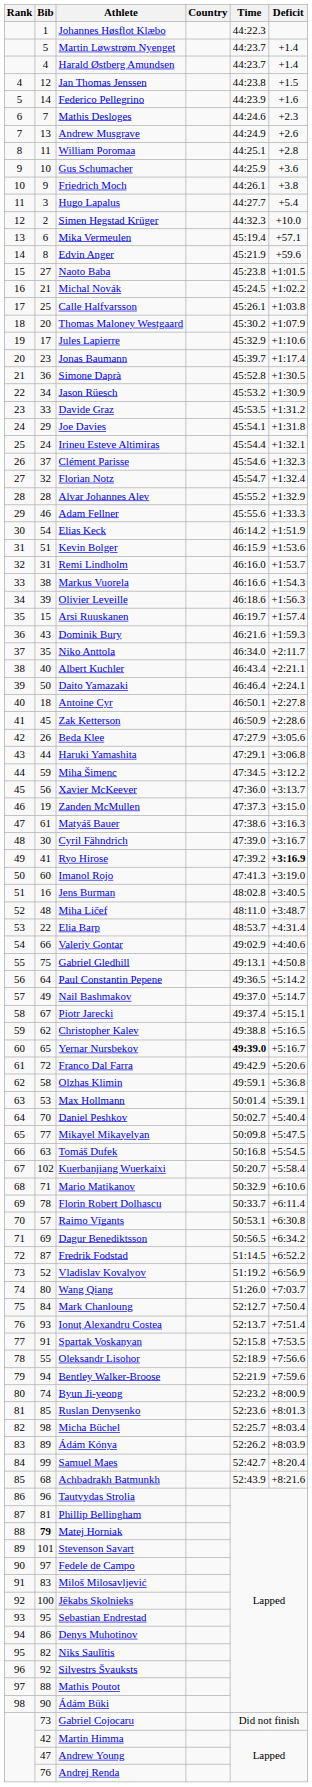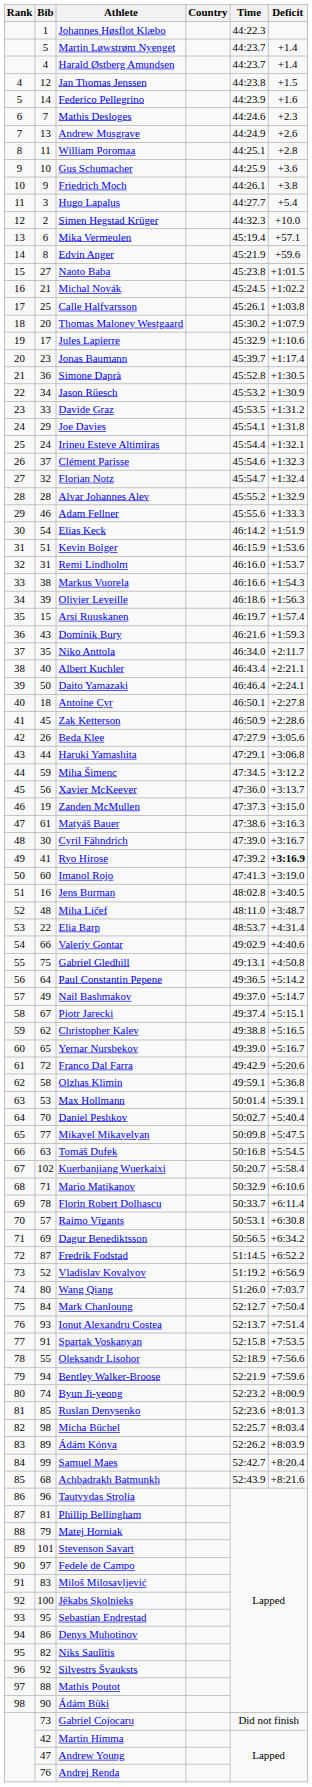(249, 1048) bold -> (249, 1048) normal
(45, 1531) bold -> (45, 1531) normal
